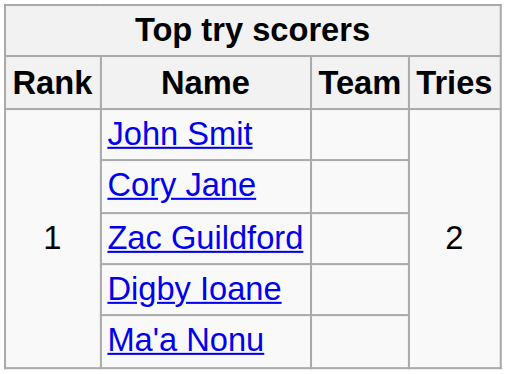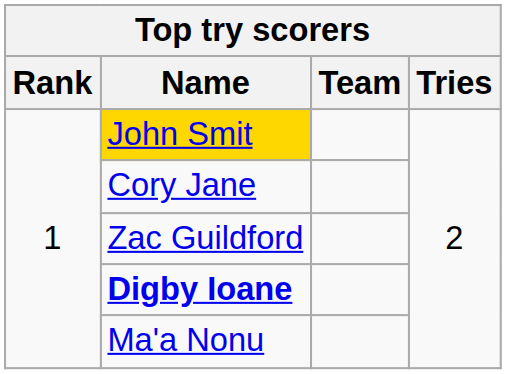(180, 133) no background -> (180, 133) gold background
(195, 289) normal -> (200, 289) bold
